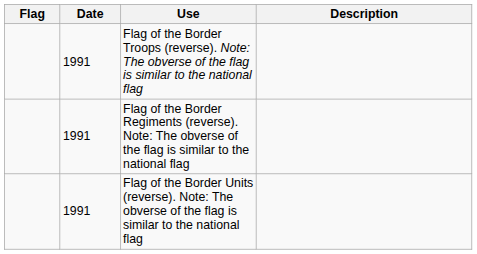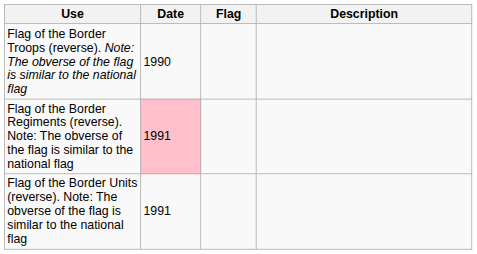columns swapped: (32, 14) <-> (188, 14)
(77, 61) 1991 -> (157, 61) 1990
(77, 136) no background -> (157, 136) pink background
